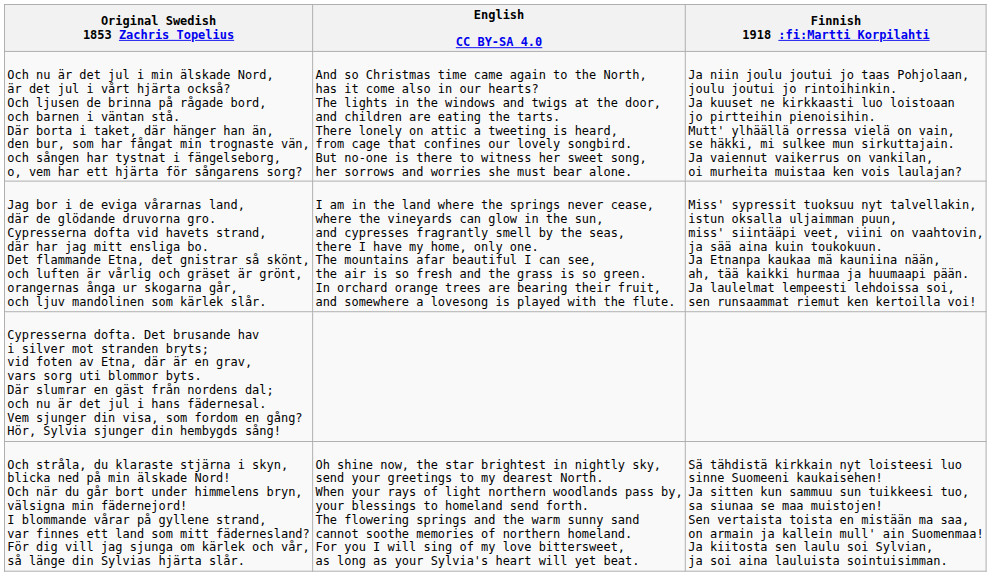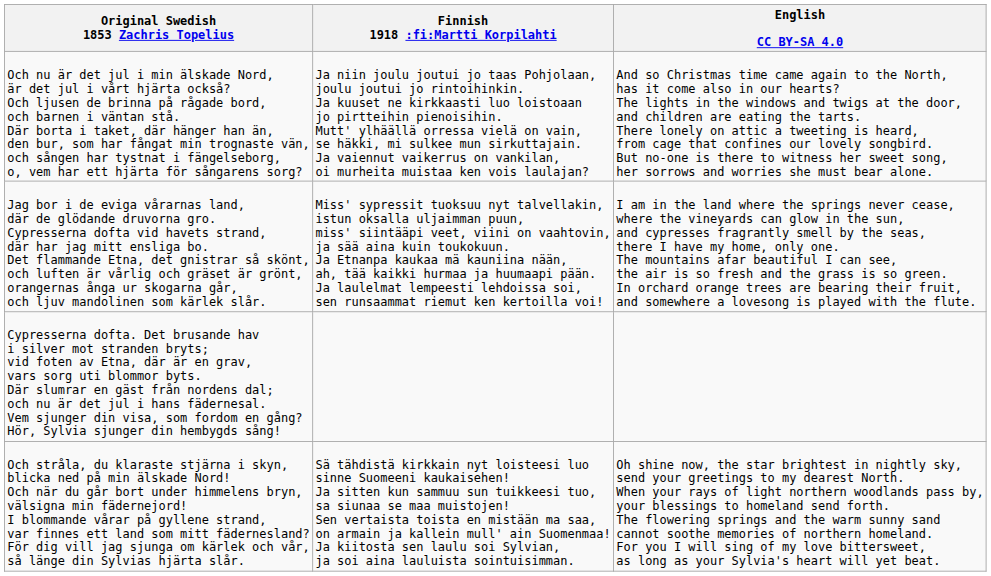columns swapped: (836, 28) <-> (499, 28)
